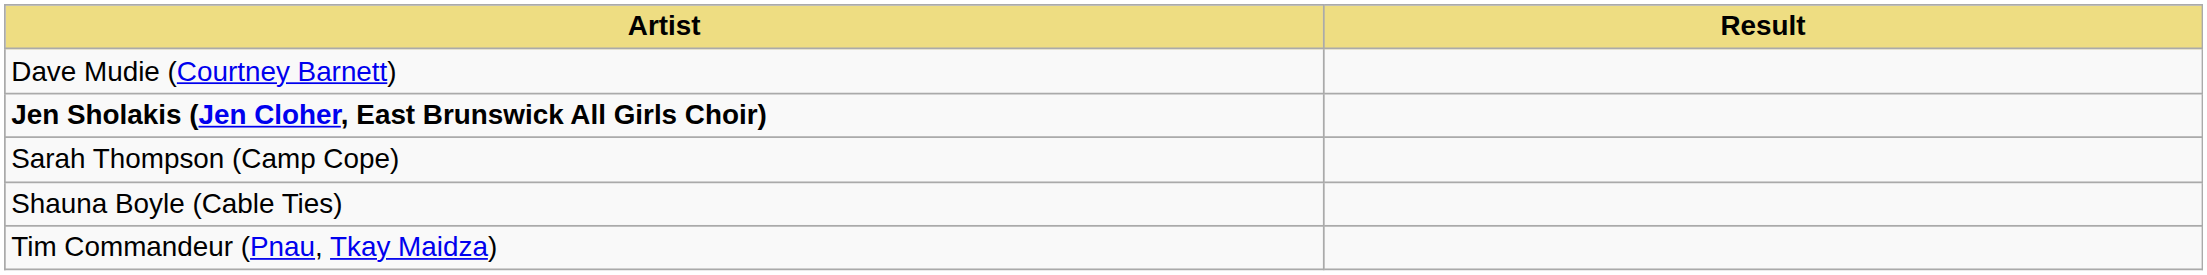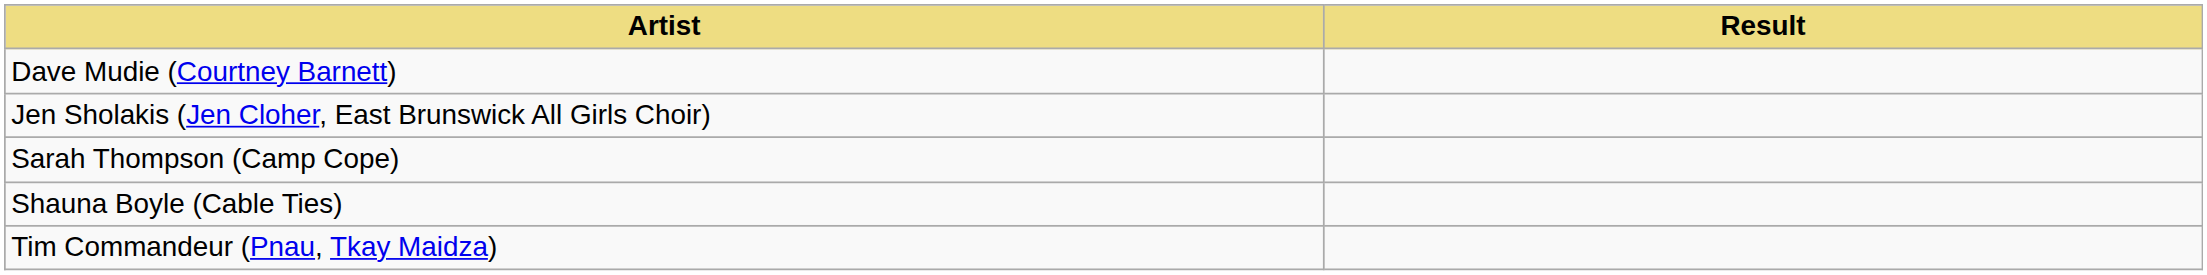(389, 114) bold -> (361, 114) normal
